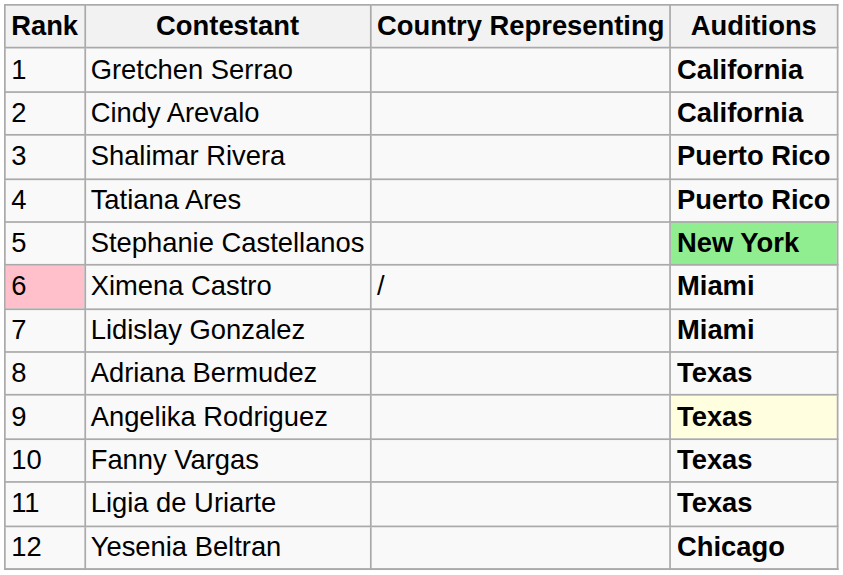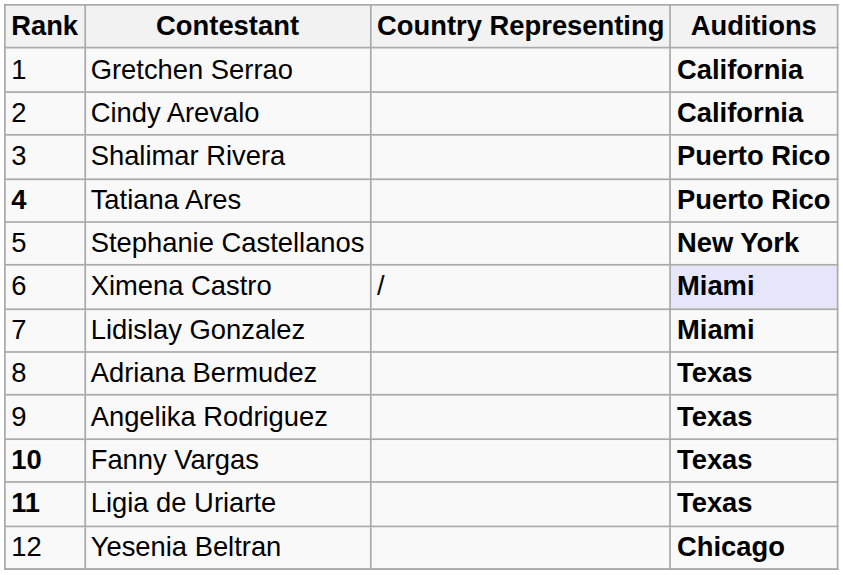(19, 199) normal -> (19, 199) bold
(738, 243) lightgreen background -> (738, 243) no background
(19, 286) pink background -> (19, 286) no background
(716, 286) no background -> (716, 286) lavender background
(715, 416) lightyellow background -> (715, 416) no background
(26, 460) normal -> (26, 460) bold
(25, 503) normal -> (26, 503) bold
